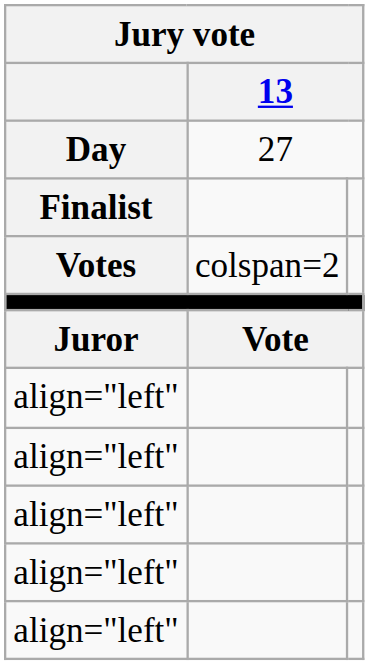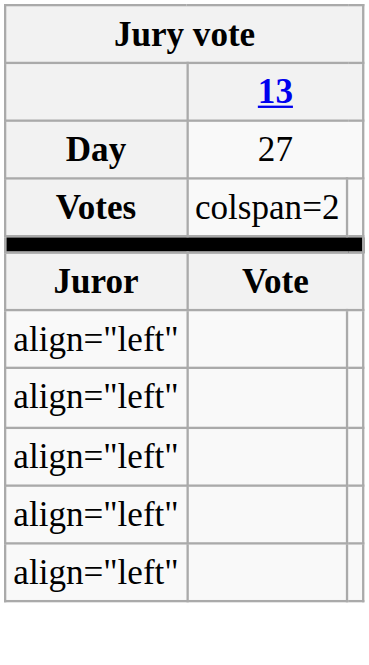- row: (96, 207)
